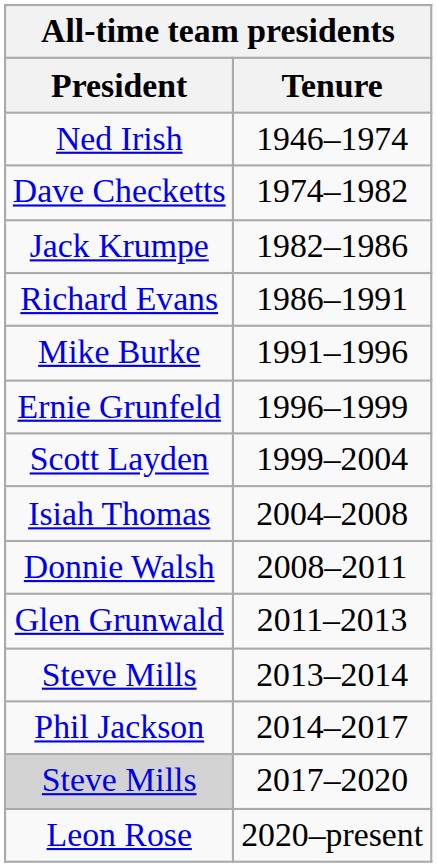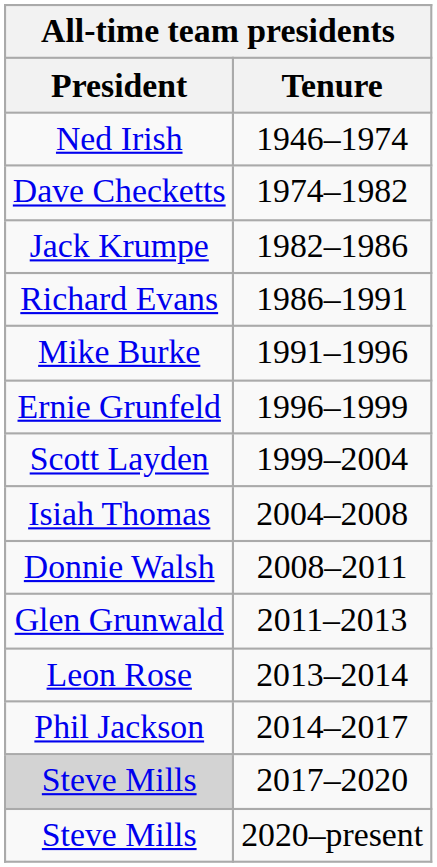(119, 673) Steve Mills -> (119, 673) Leon Rose
(119, 834) Leon Rose -> (119, 834) Steve Mills
